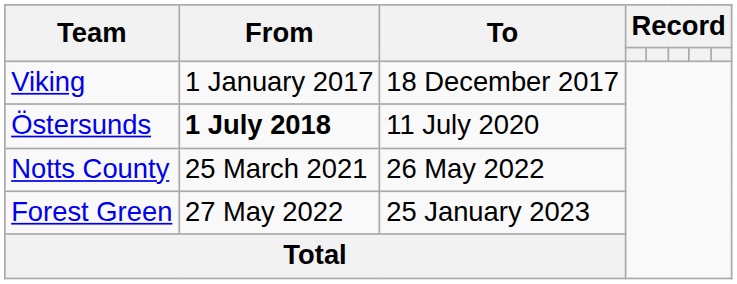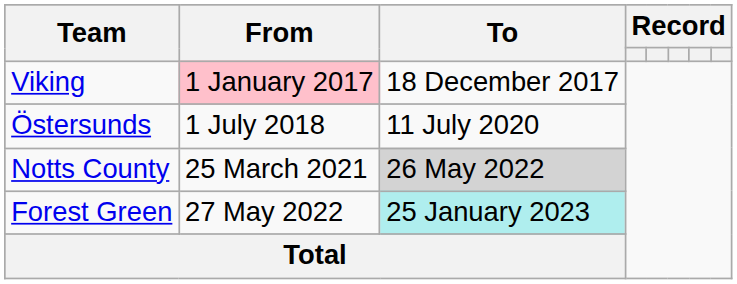(279, 82) no background -> (279, 82) pink background
(258, 125) bold -> (255, 125) normal
(465, 168) no background -> (465, 168) lightgrey background
(488, 212) no background -> (488, 212) paleturquoise background
